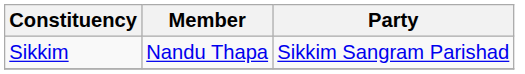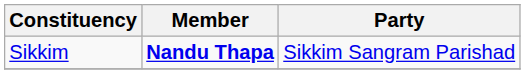(207, 52) normal -> (210, 52) bold
